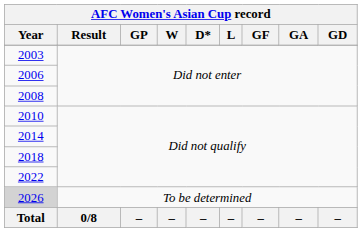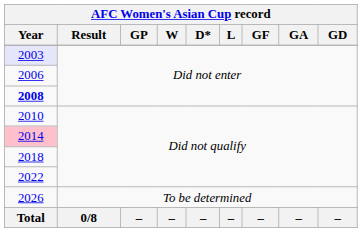(31, 55) no background -> (31, 55) lavender background
(31, 95) normal -> (31, 95) bold
(31, 136) no background -> (31, 136) pink background
(31, 197) lightgrey background -> (31, 197) no background
